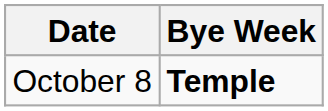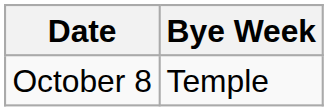(221, 81) bold -> (218, 81) normal
